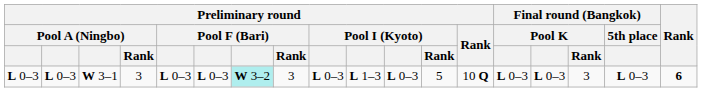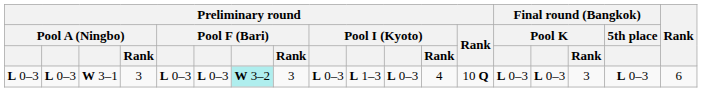(439, 76) 5 -> (439, 76) 4
(679, 76) bold -> (679, 76) normal
